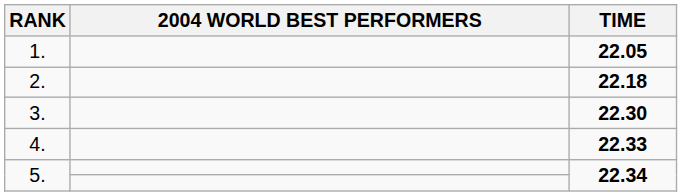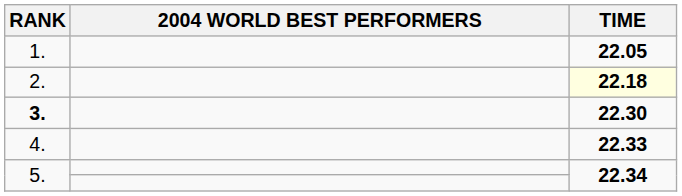(623, 82) no background -> (623, 82) lightyellow background
(38, 113) normal -> (38, 113) bold
